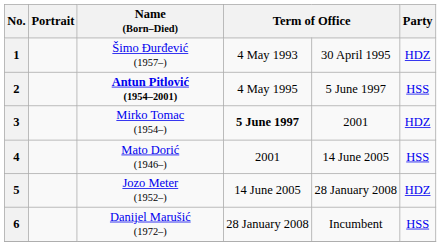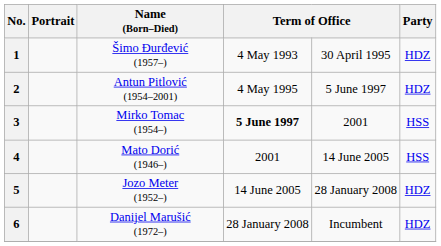(150, 89) bold -> (150, 89) normal
(418, 89) HSS -> (418, 89) HDZ
(418, 122) HDZ -> (418, 122) HSS
(418, 224) HSS -> (418, 224) HDZ
